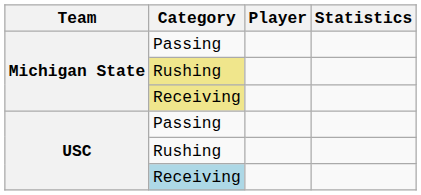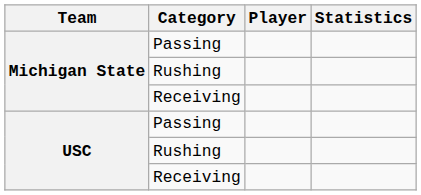(187, 71) khaki background -> (187, 71) no background
(197, 98) khaki background -> (197, 98) no background
(197, 177) lightblue background -> (197, 177) no background
